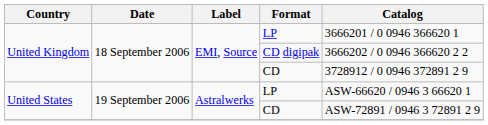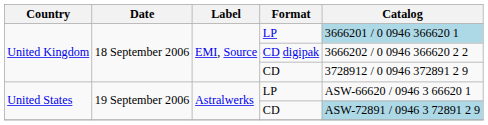(392, 33) no background -> (392, 33) lightblue background
(402, 110) no background -> (402, 110) lightblue background
